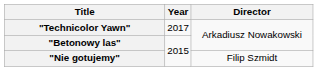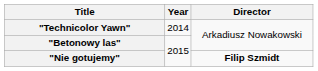(178, 27) 2017 -> (178, 27) 2014
(252, 58) normal -> (252, 58) bold
